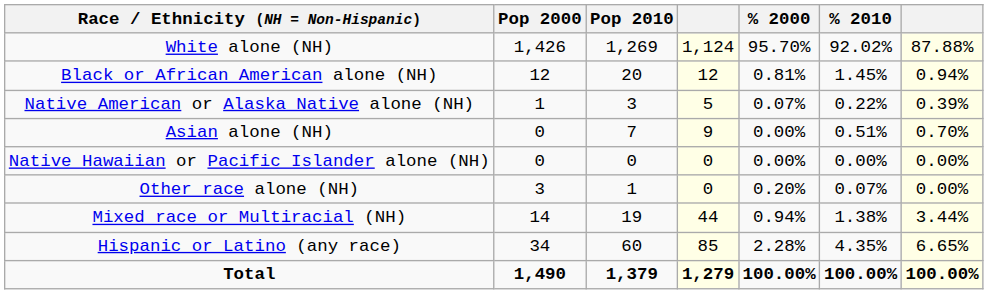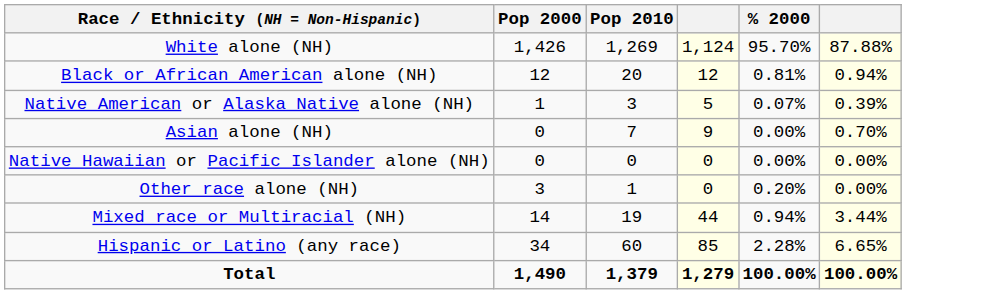- column: (861, 19)
